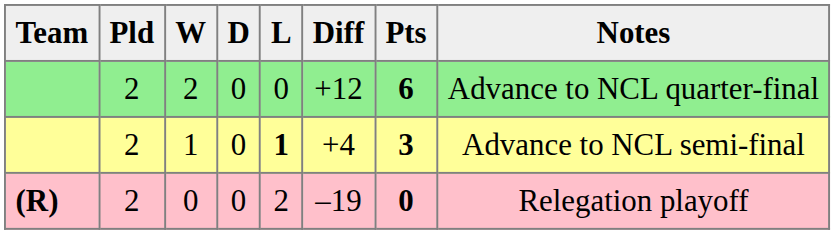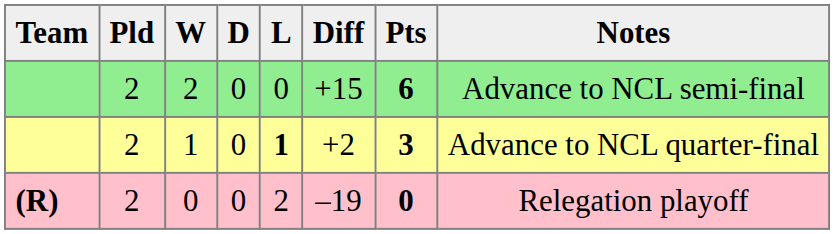(339, 88) +12 -> (339, 88) +15
(633, 88) Advance to NCL quarter-final -> (633, 88) Advance to NCL semi-final
(339, 144) +4 -> (339, 144) +2
(633, 144) Advance to NCL semi-final -> (633, 144) Advance to NCL quarter-final
